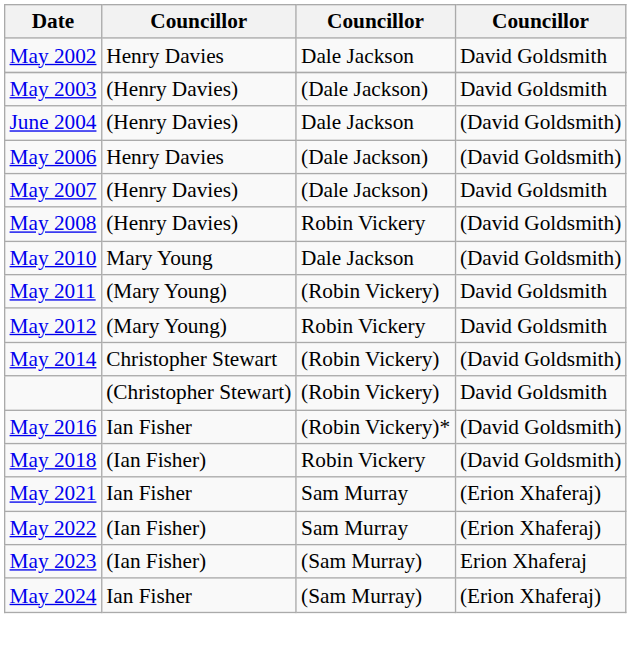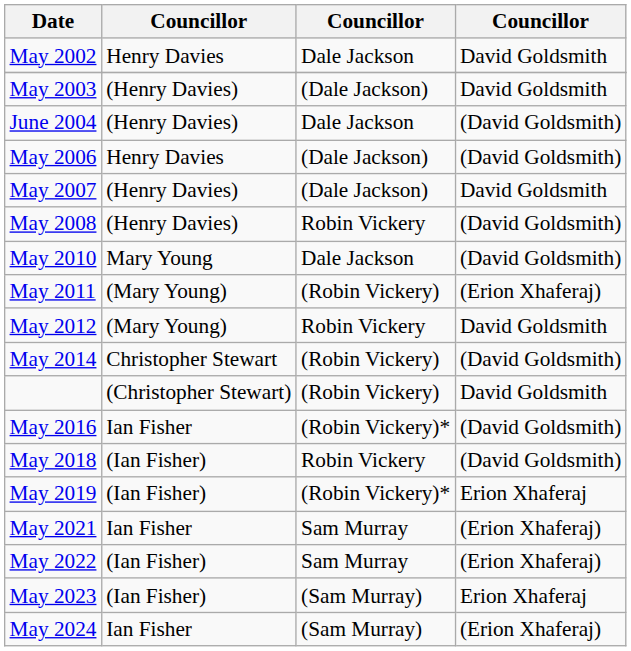(533, 291) David Goldsmith -> (531, 291) (Erion Xhaferaj)
+ row: (53, 493)
